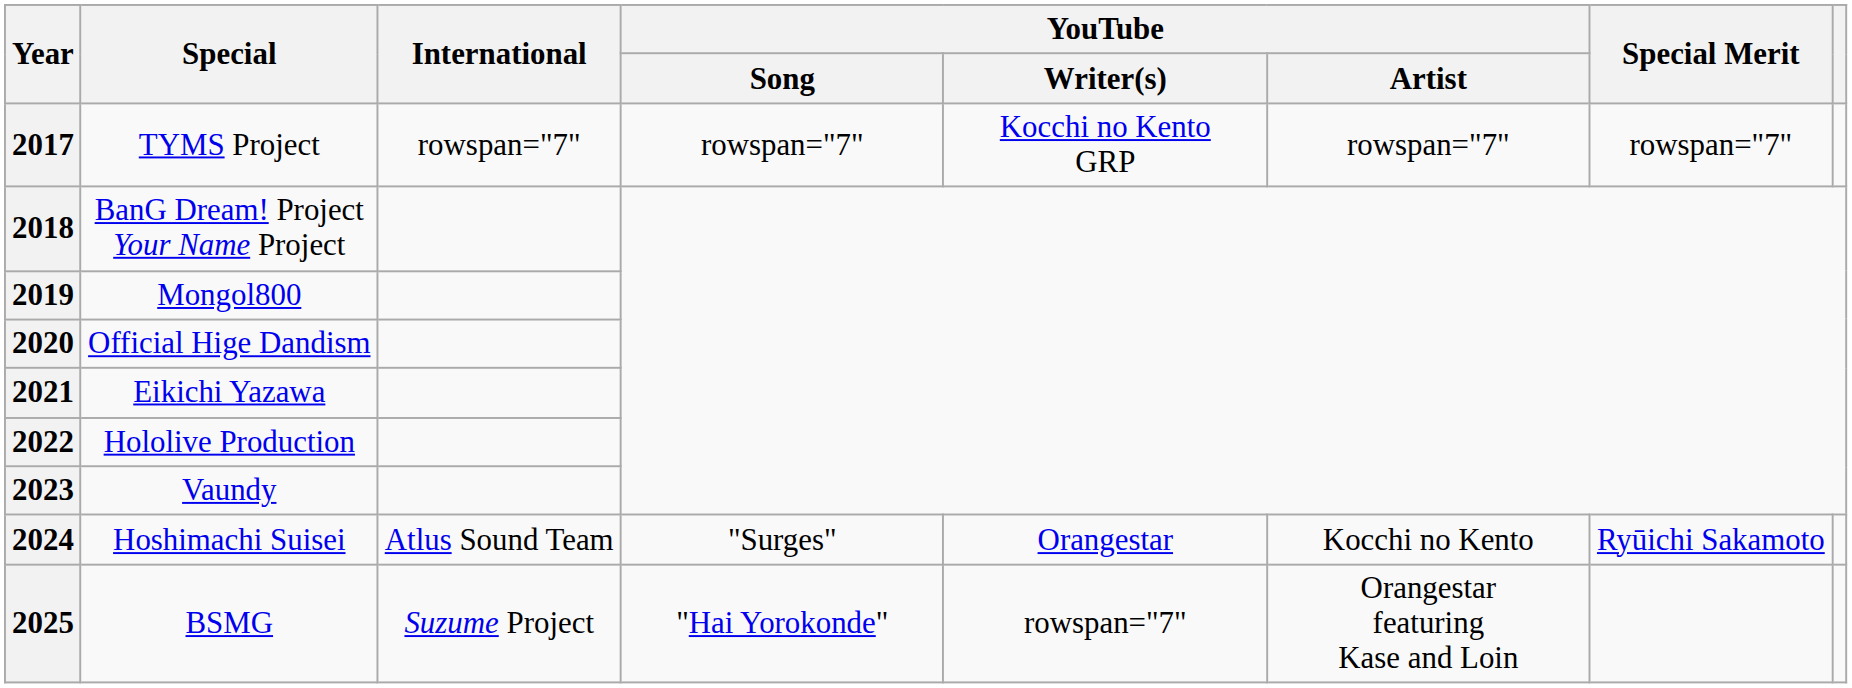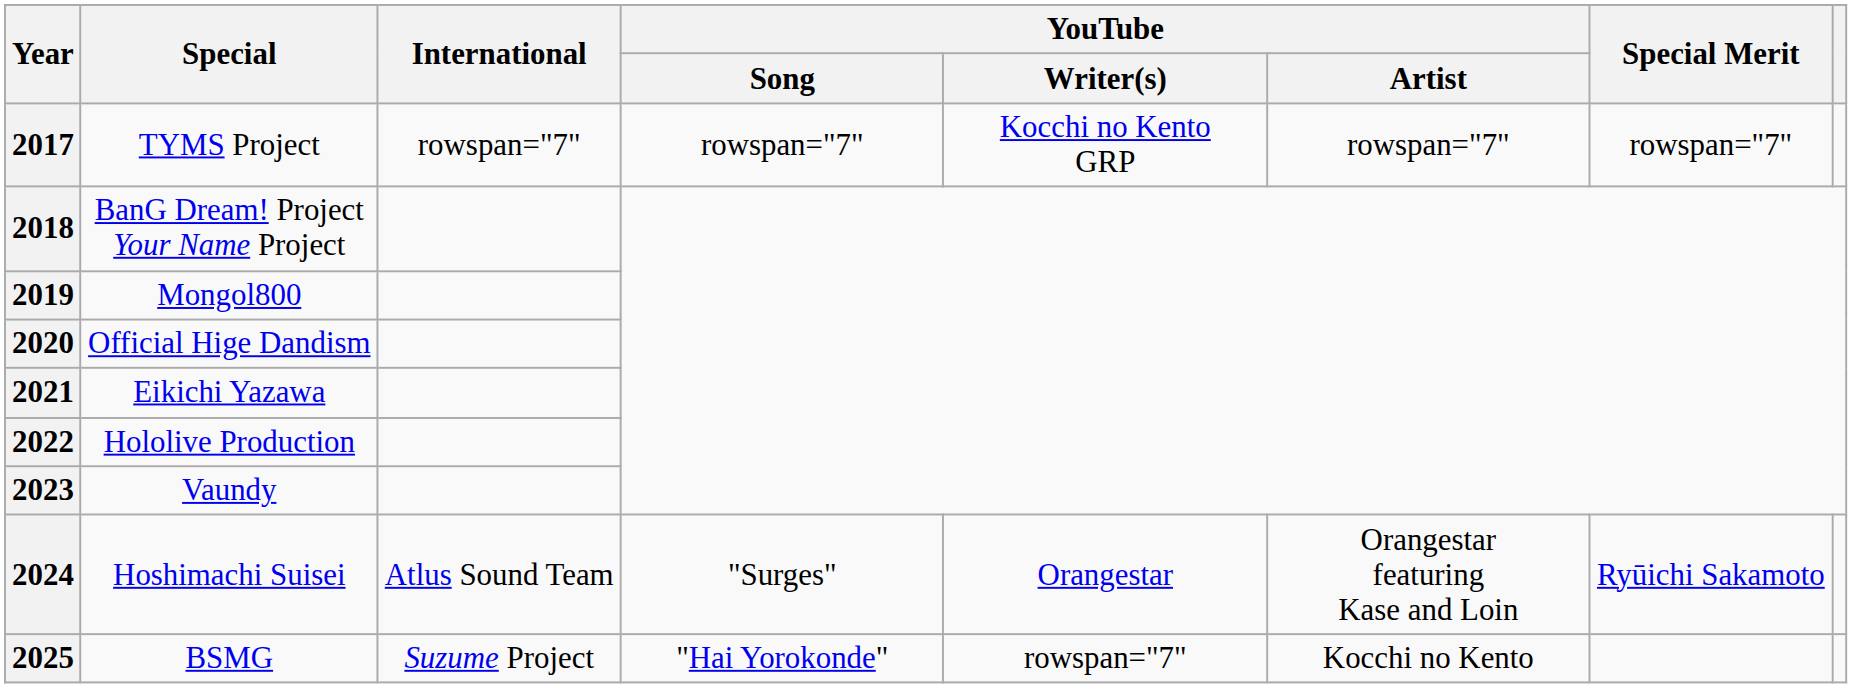(1428, 539) Kocchi no Kento -> (1428, 573) Orangestar featuring Kase and Loin
(1428, 622) Orangestar featuring Kase and Loin -> (1428, 657) Kocchi no Kento
